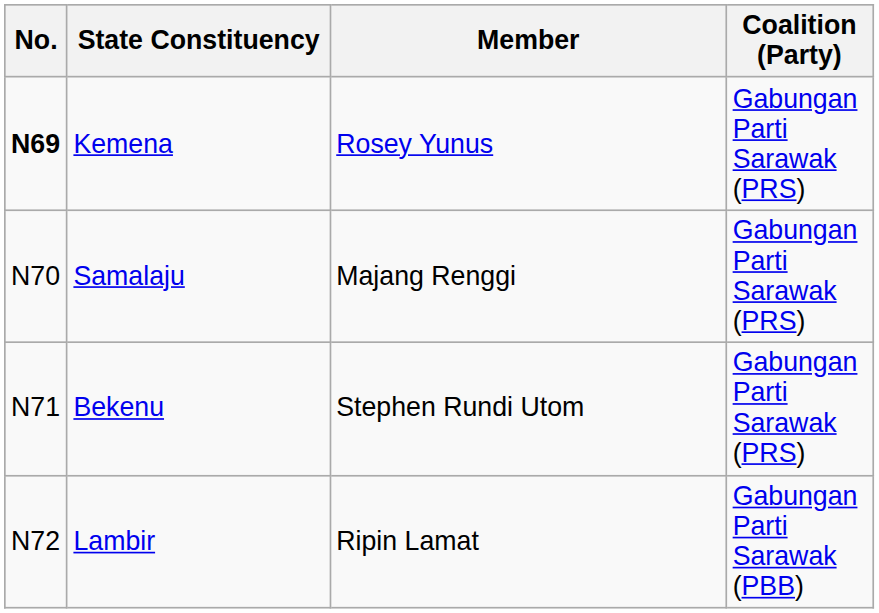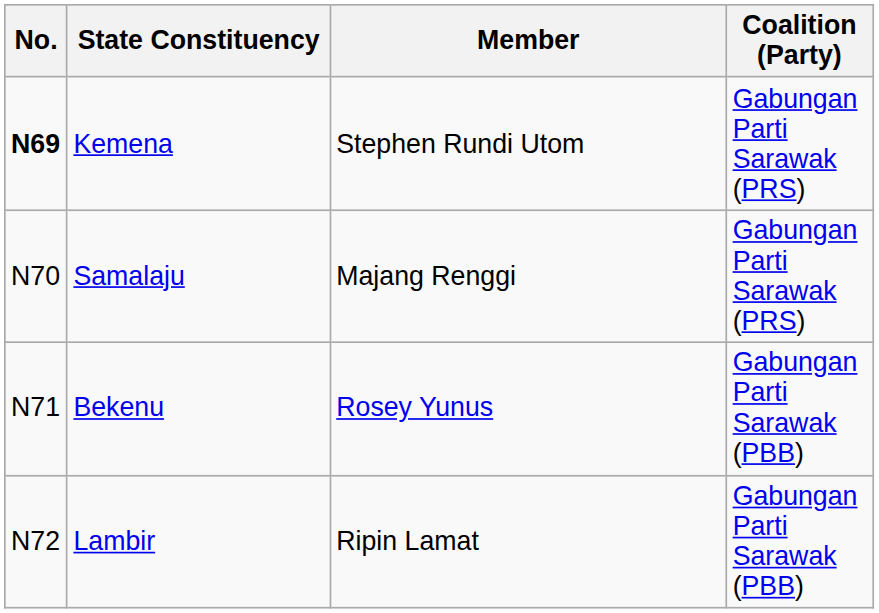(415, 143) Rosey Yunus -> (460, 143) Stephen Rundi Utom
(460, 408) Stephen Rundi Utom -> (415, 408) Rosey Yunus
(795, 408) Gabungan Parti Sarawak (PRS) -> (795, 408) Gabungan Parti Sarawak (PBB)
